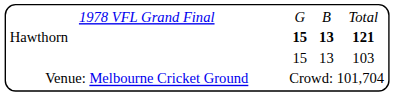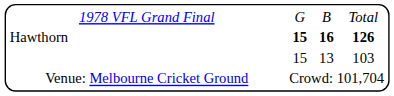(326, 38) 13 -> (326, 38) 16
(363, 38) 121 -> (363, 38) 126
